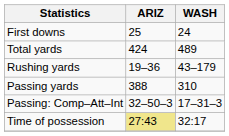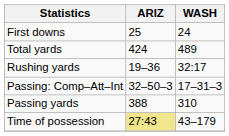(197, 67) 43–179 -> (192, 67) 32:17
rows swapped: (43, 85) <-> (65, 103)
(192, 121) 32:17 -> (197, 121) 43–179
